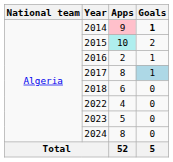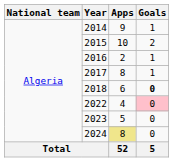(123, 27) pink background -> (123, 27) no background
(152, 27) bold -> (152, 27) normal
(123, 42) paleturquoise background -> (123, 42) no background
(152, 73) lightblue background -> (152, 73) no background
(152, 88) normal -> (152, 88) bold
(152, 104) no background -> (152, 104) pink background
(123, 134) no background -> (123, 134) khaki background
